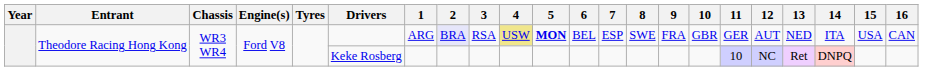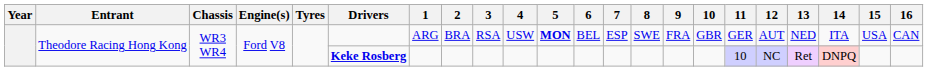(453, 35) lavender background -> (457, 35) no background
(516, 35) khaki background -> (520, 35) no background
(366, 55) normal -> (369, 55) bold
